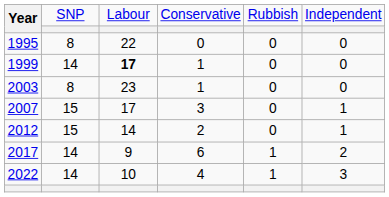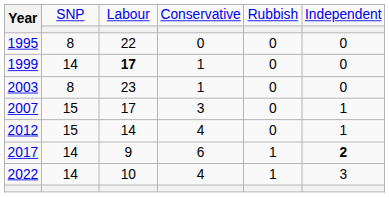(201, 130) 2 -> (201, 130) 4
(343, 152) normal -> (343, 152) bold
